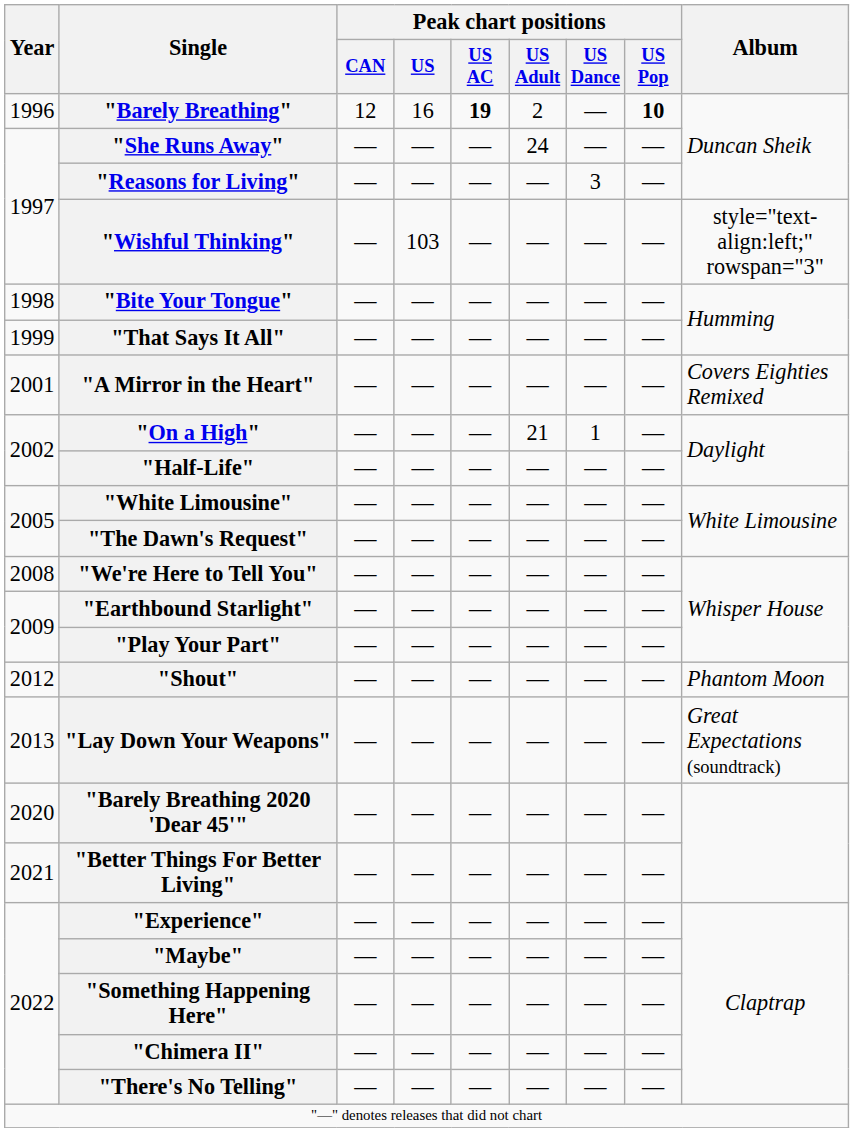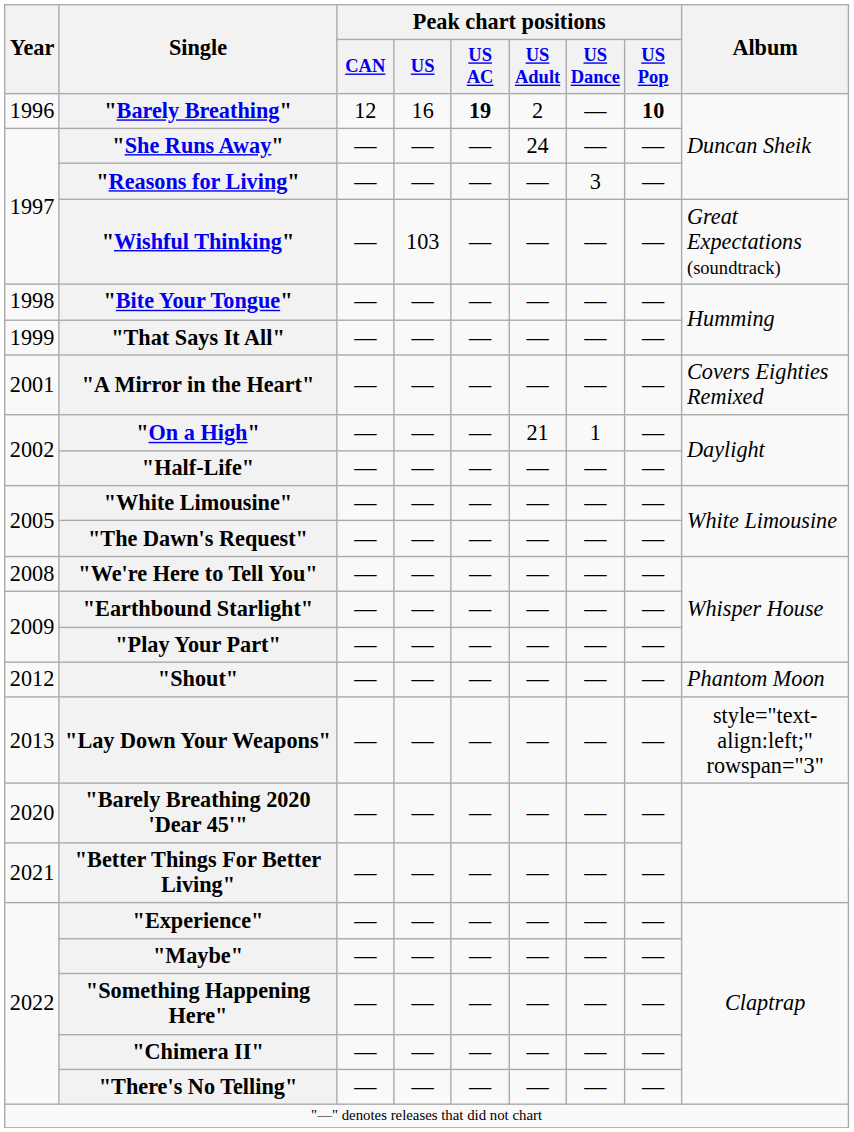(765, 241) style="text-align:left;" rowspan="3" -> (744, 241) Great Expectations (soundtrack)
(744, 739) Great Expectations (soundtrack) -> (765, 739) style="text-align:left;" rowspan="3"
